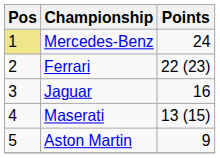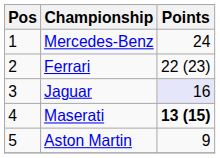(13, 42) khaki background -> (13, 42) no background
(202, 91) no background -> (202, 91) lavender background
(186, 116) normal -> (186, 116) bold
